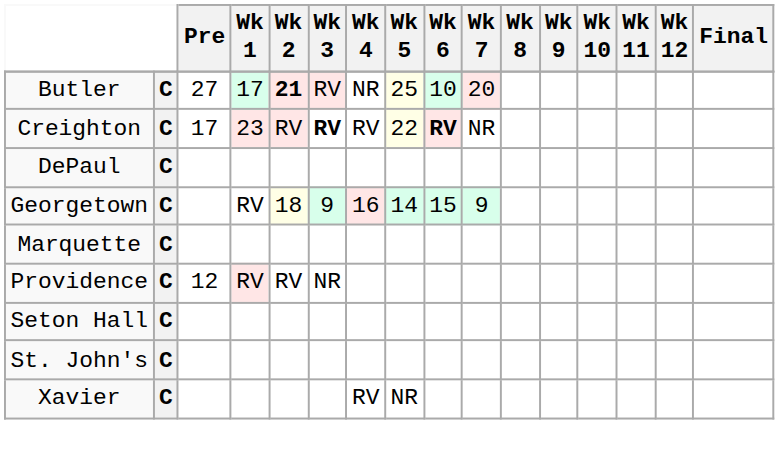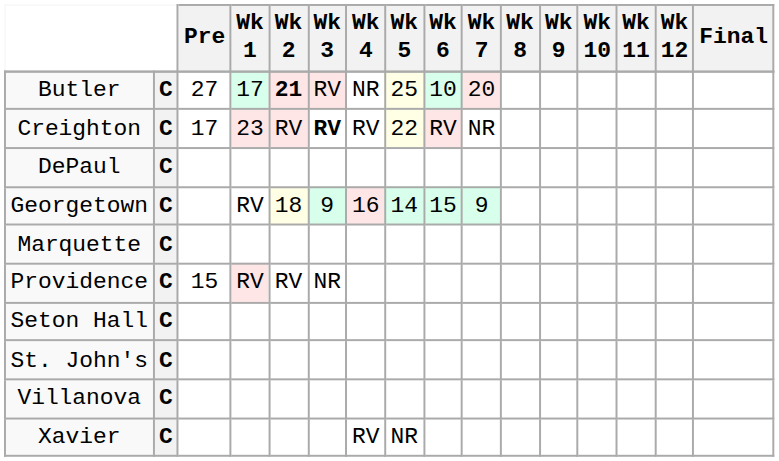(443, 128) bold -> (443, 128) normal
(205, 283) 12 -> (205, 283) 15
+ row: (79, 398)
